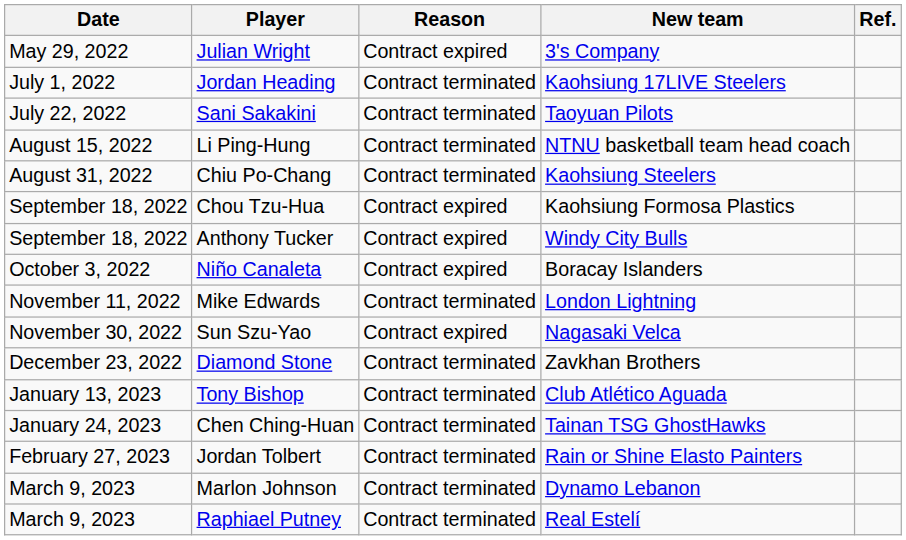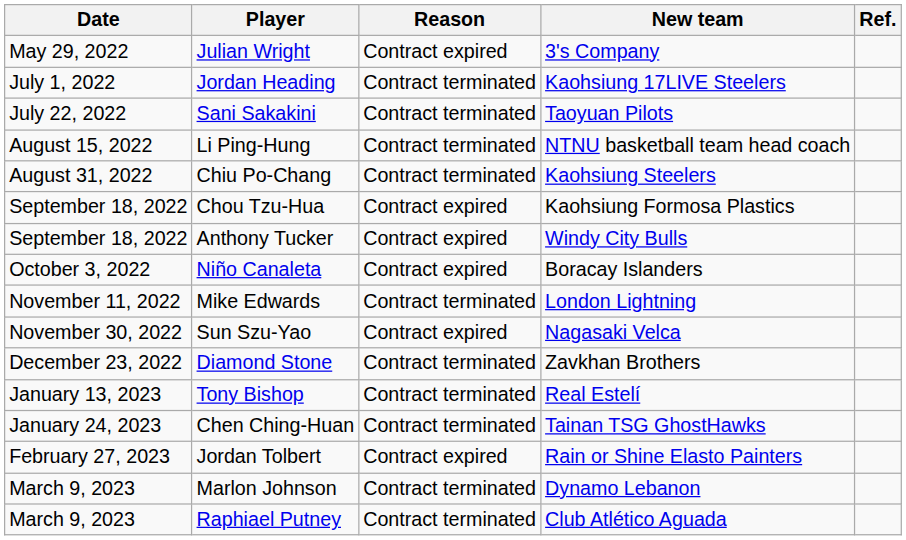(636, 394) Club Atlético Aguada -> (593, 394) Real Estelí
(450, 457) Contract terminated -> (435, 457) Contract expired
(593, 519) Real Estelí -> (636, 519) Club Atlético Aguada
